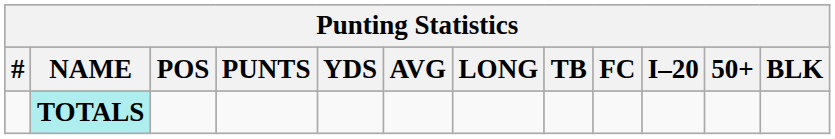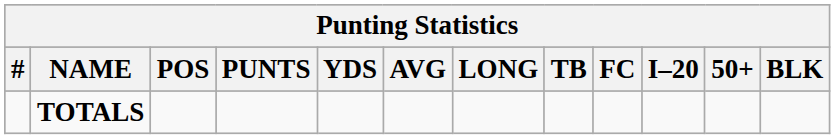(91, 111) paleturquoise background -> (91, 111) no background
